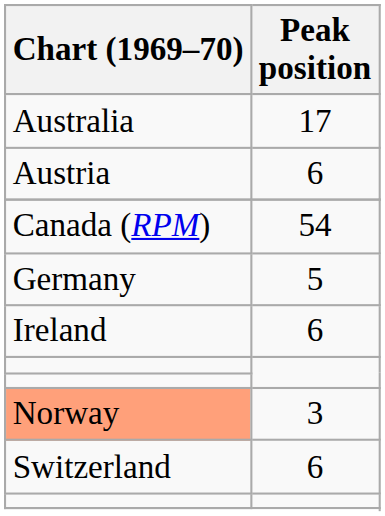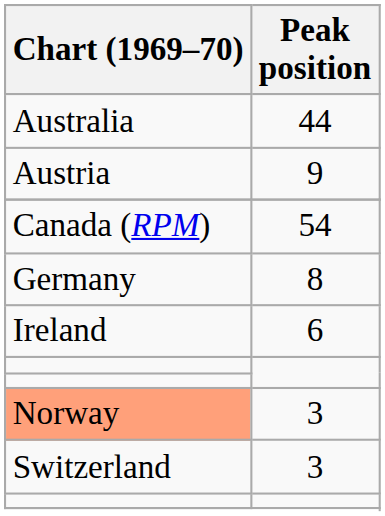(315, 120) 17 -> (315, 120) 44
(315, 173) 6 -> (315, 173) 9
(315, 278) 5 -> (315, 278) 8
(315, 466) 6 -> (315, 466) 3
